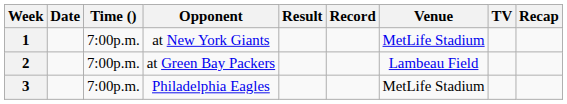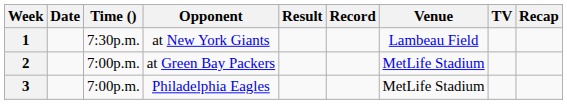(113, 39) 7:00p.m. -> (113, 39) 7:30p.m.
(434, 39) MetLife Stadium -> (434, 39) Lambeau Field
(434, 63) Lambeau Field -> (434, 63) MetLife Stadium
